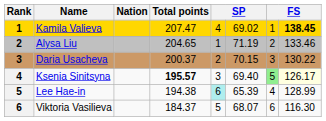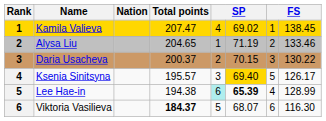(300, 28) bold -> (300, 28) normal
(181, 76) bold -> (181, 76) normal
(246, 76) no background -> (246, 76) gold background
(272, 76) lightgreen background -> (272, 76) no background
(300, 76) lightyellow background -> (300, 76) no background
(246, 92) normal -> (246, 92) bold
(181, 108) normal -> (181, 108) bold
